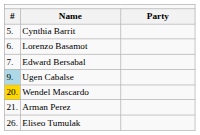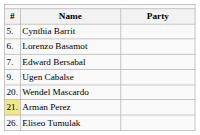(10, 77) lightblue background -> (10, 77) no background
(12, 92) gold background -> (12, 92) no background
(12, 108) no background -> (12, 108) khaki background
